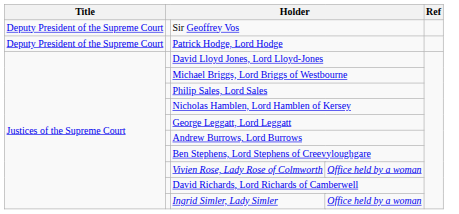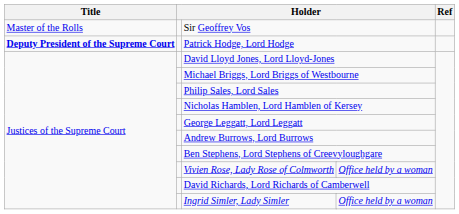(85, 28) Deputy President of the Supreme Court -> (45, 28) Master of the Rolls
(85, 43) normal -> (91, 43) bold
